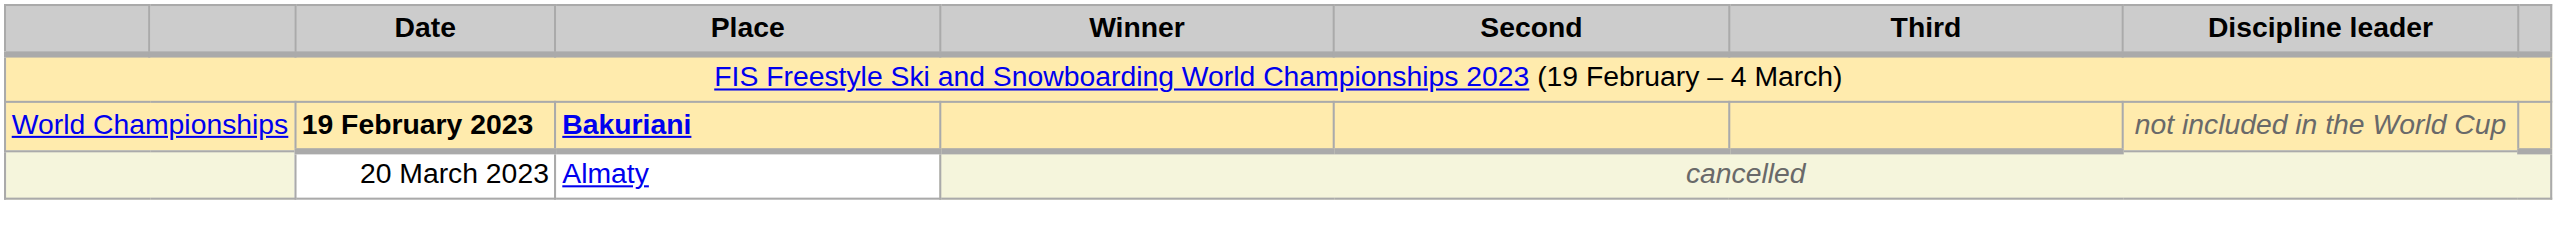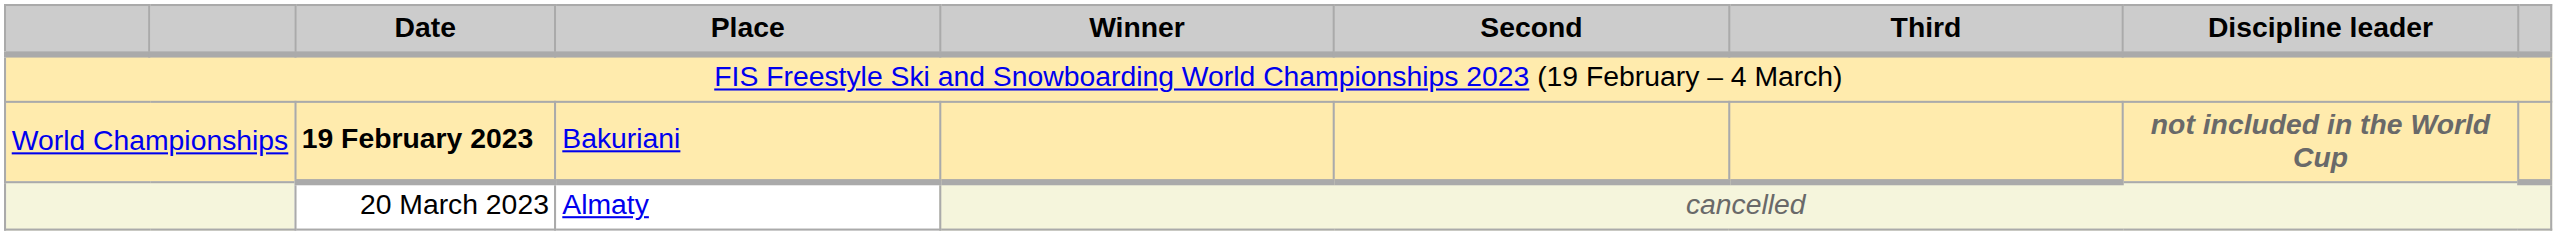(627, 124) bold -> (621, 139) normal
(2320, 125) normal -> (2320, 140) bold
